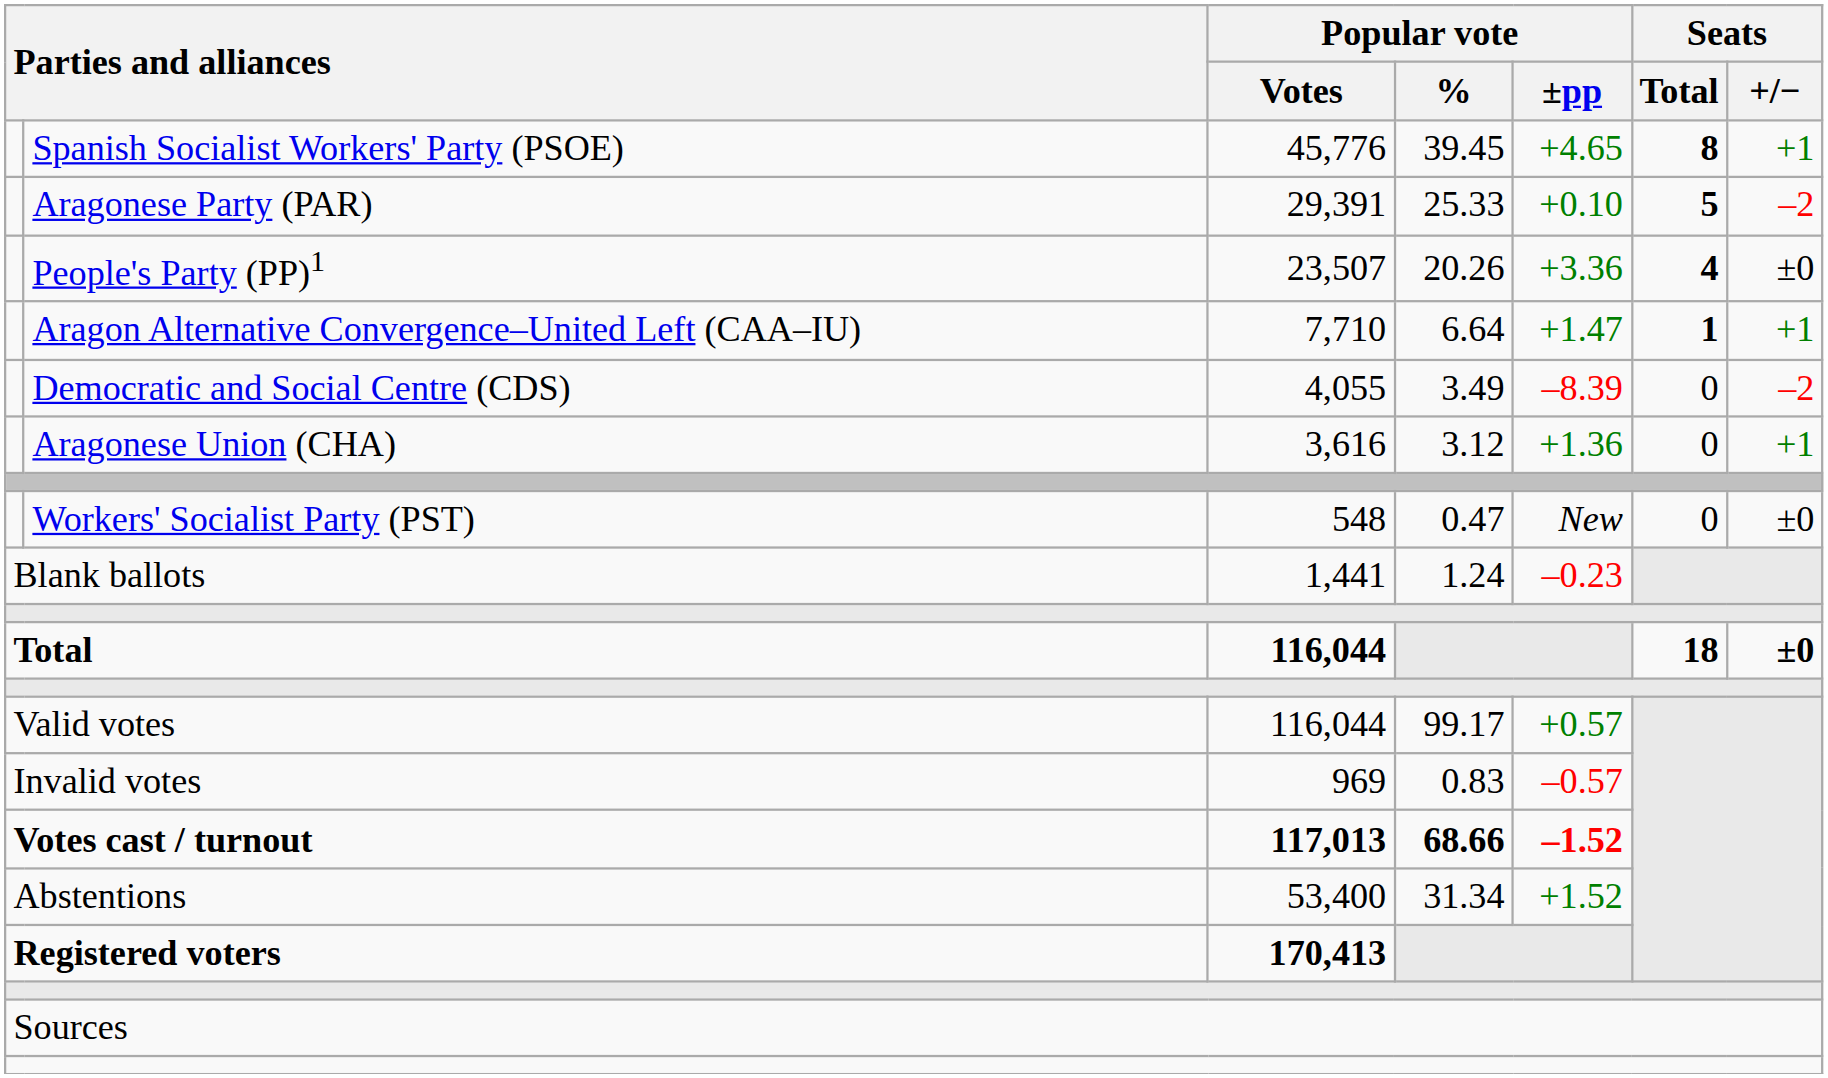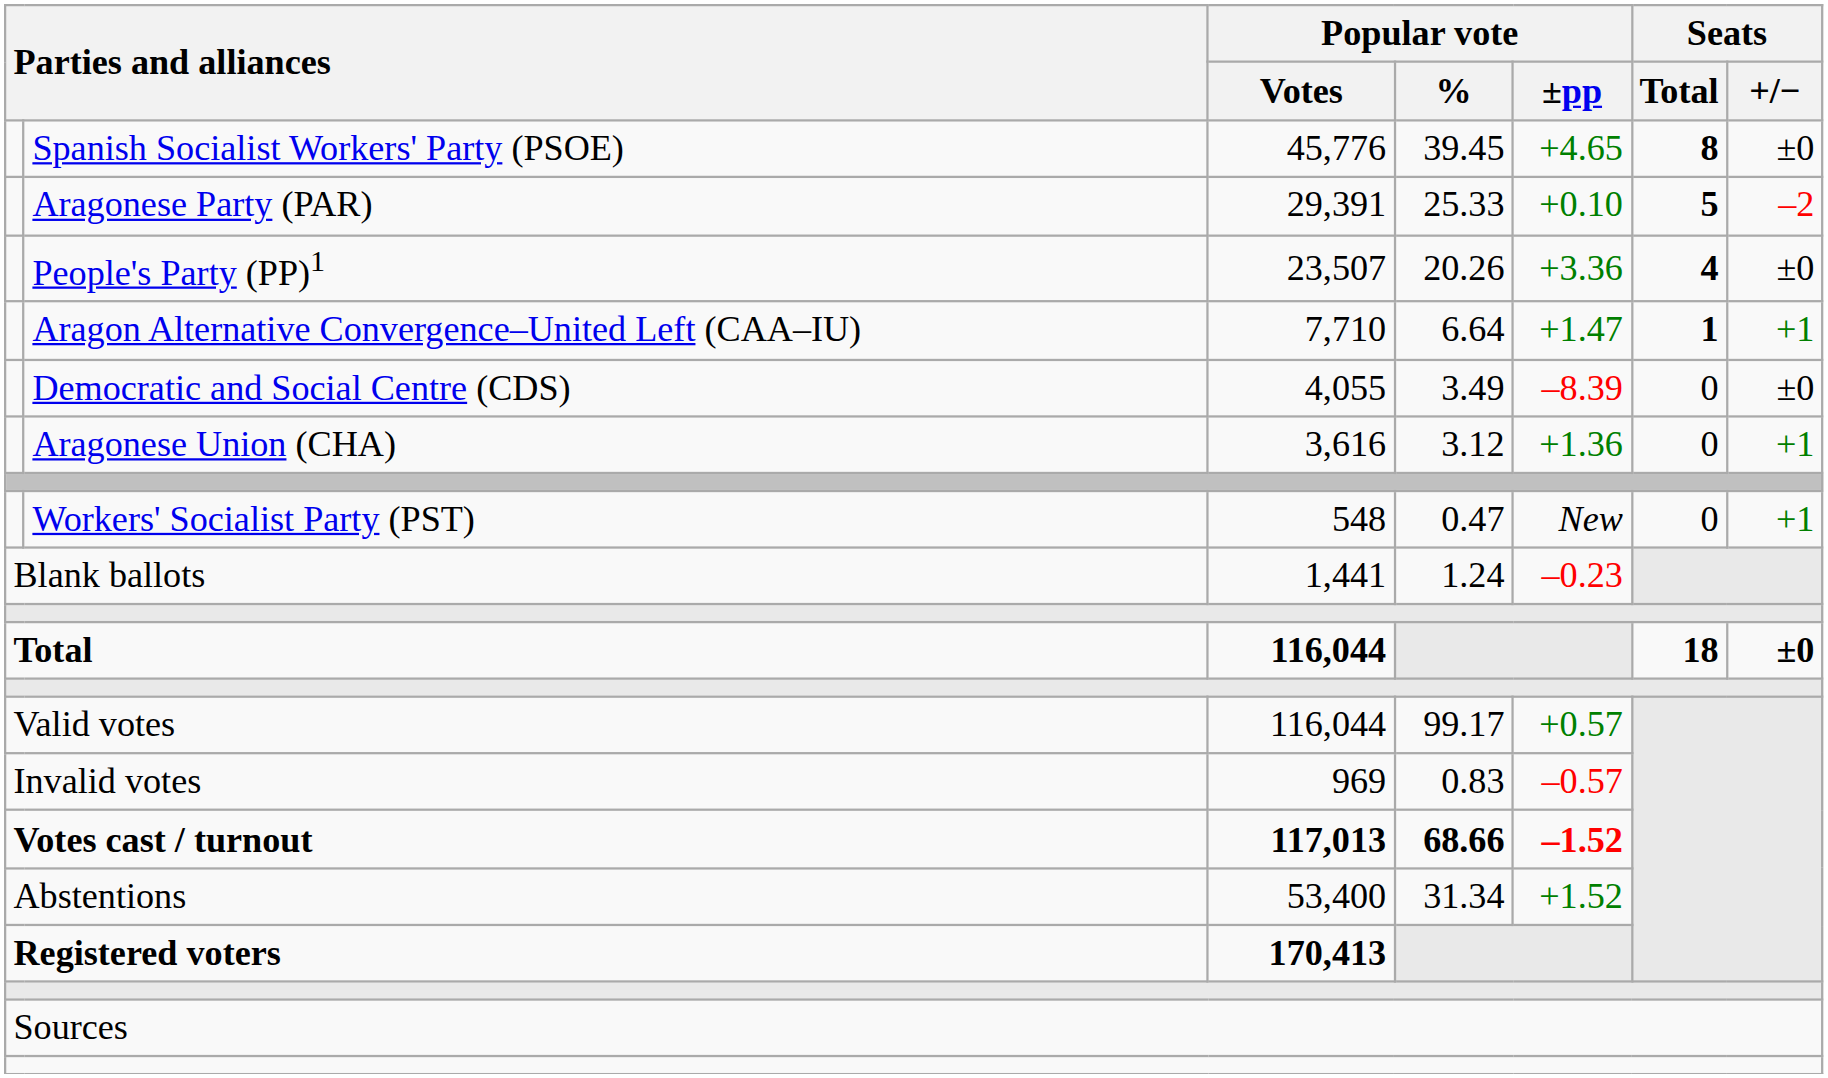(1795, 147) +1 -> (1795, 147) ±0
(1796, 387) –2 -> (1795, 387) ±0
(1795, 518) ±0 -> (1795, 518) +1
